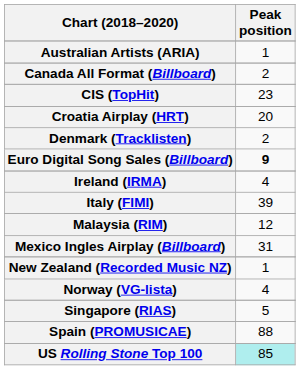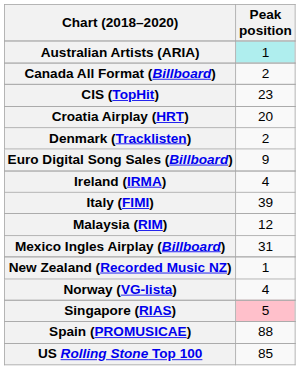(265, 52) no background -> (265, 52) paleturquoise background
(265, 159) bold -> (265, 159) normal
(265, 310) no background -> (265, 310) pink background
(265, 354) paleturquoise background -> (265, 354) no background
